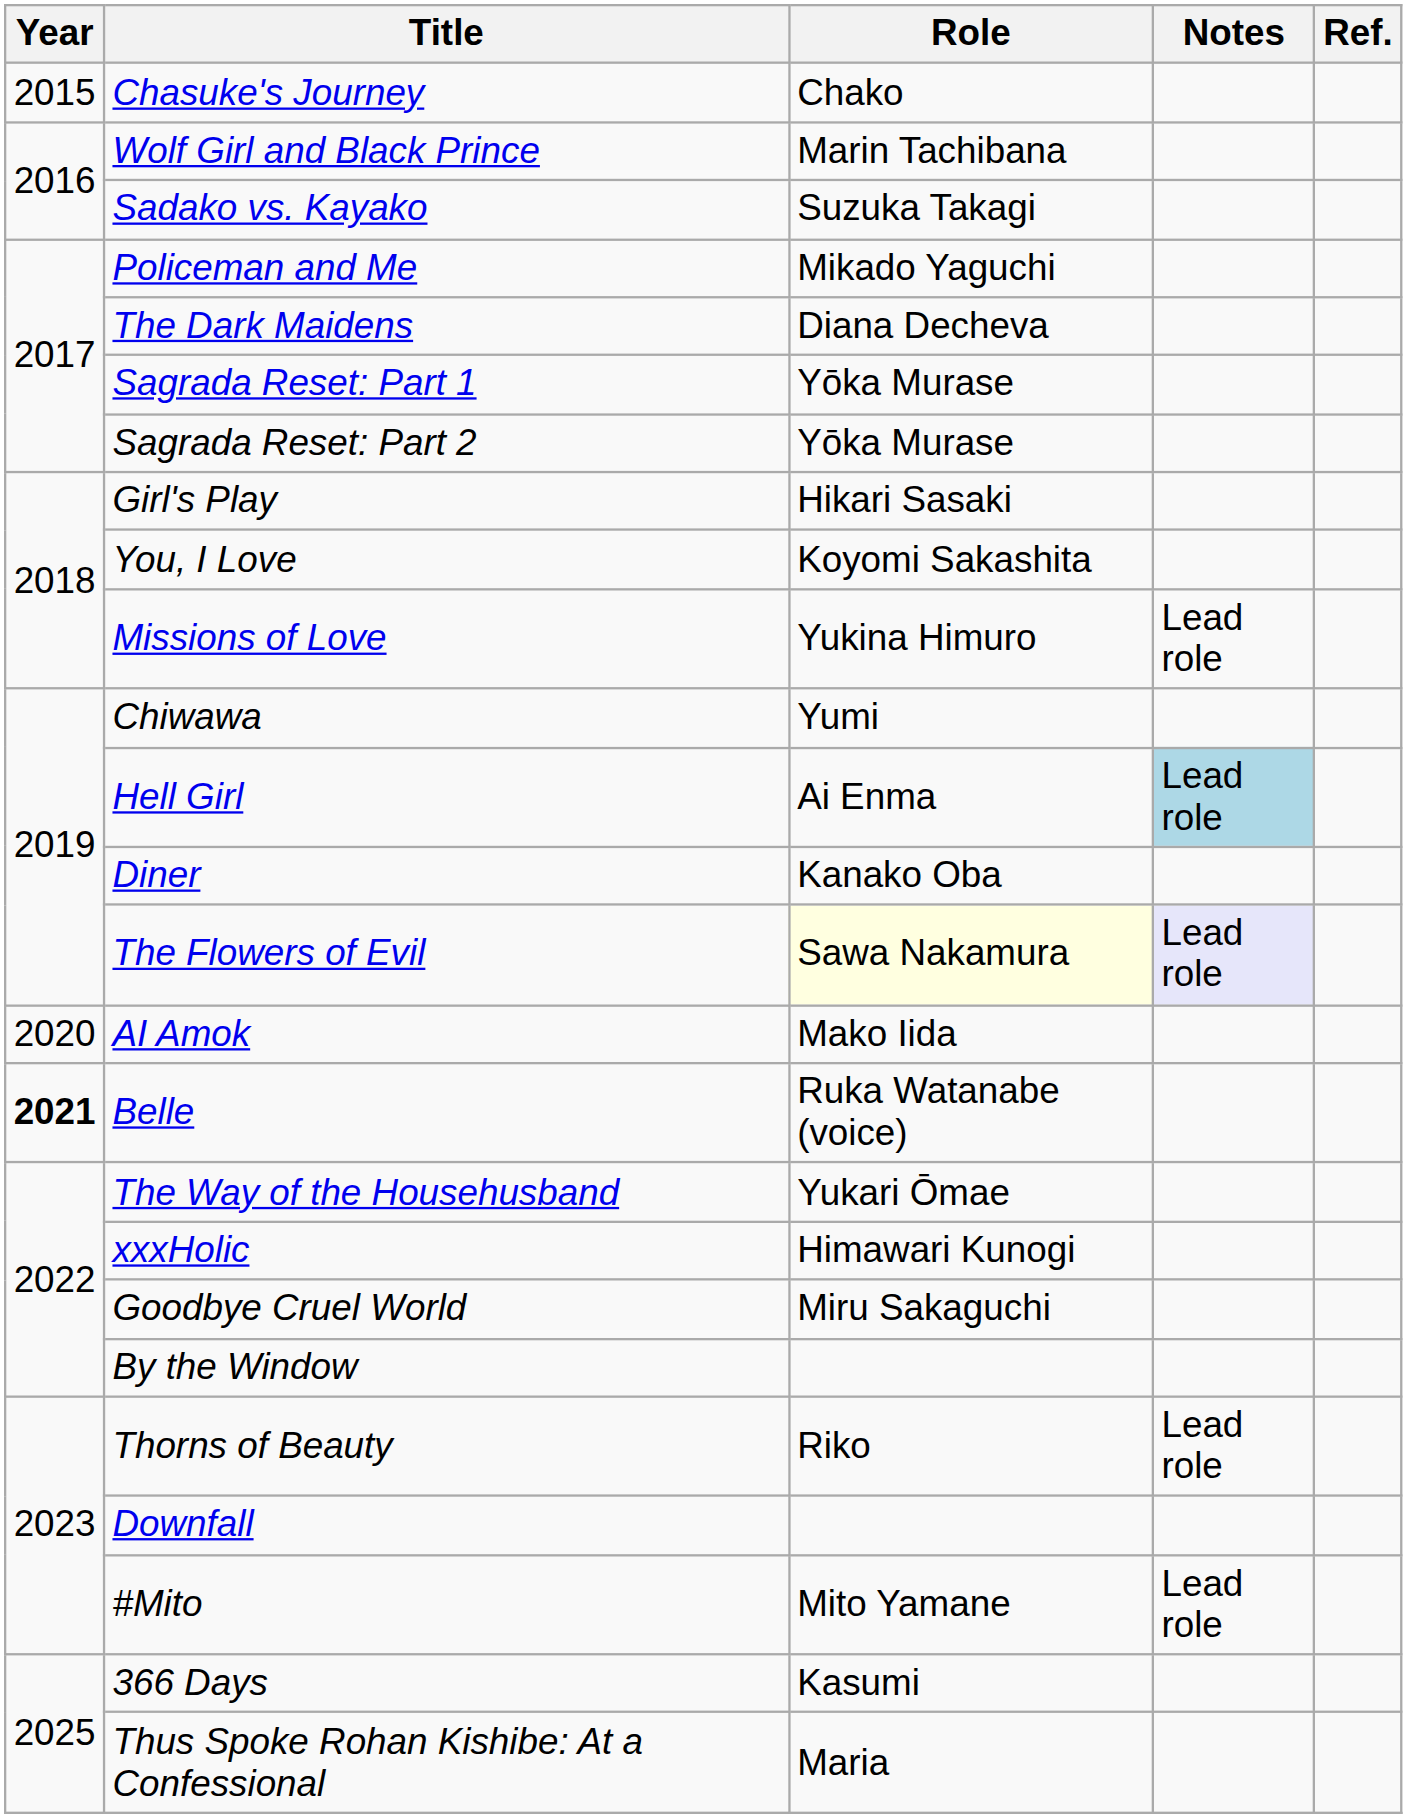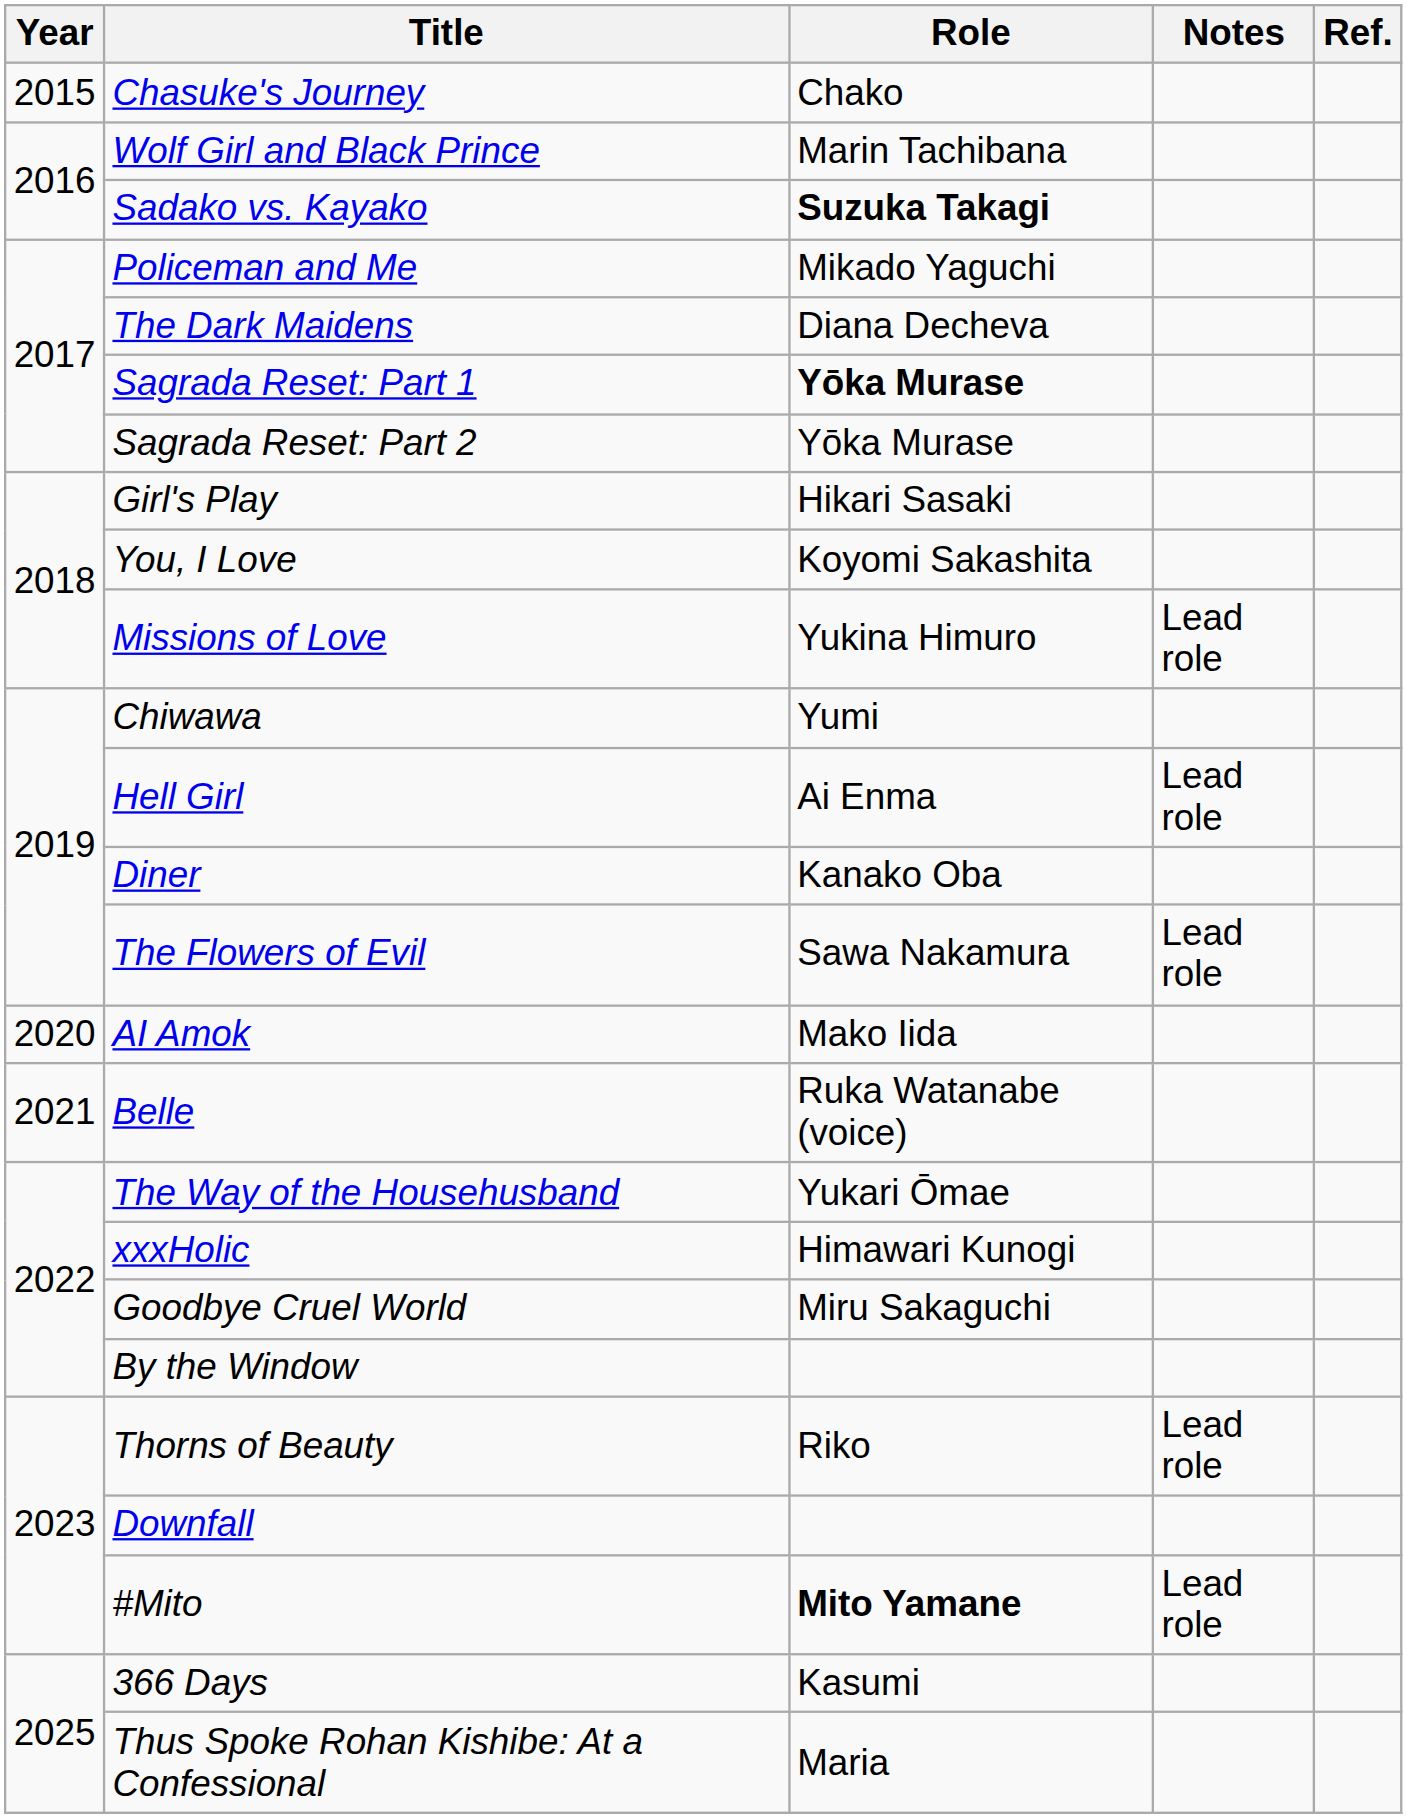(917, 208) normal -> (924, 208) bold
(906, 383) normal -> (911, 383) bold
(1202, 796) lightblue background -> (1202, 796) no background
(933, 954) lightyellow background -> (933, 954) no background
(1202, 954) lavender background -> (1202, 954) no background
(55, 1112) bold -> (55, 1112) normal
(904, 1603) normal -> (909, 1603) bold
